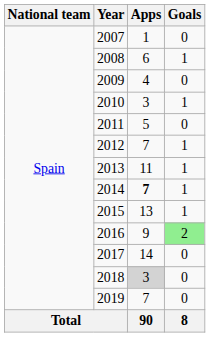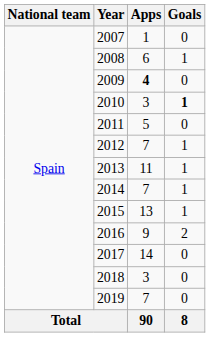(146, 80) normal -> (146, 80) bold
(185, 102) normal -> (185, 102) bold
(146, 189) bold -> (146, 189) normal
(185, 233) lightgreen background -> (185, 233) no background
(146, 277) lightgrey background -> (146, 277) no background
